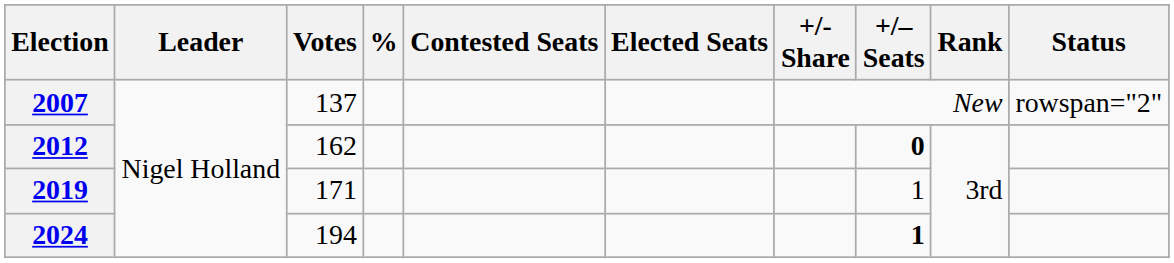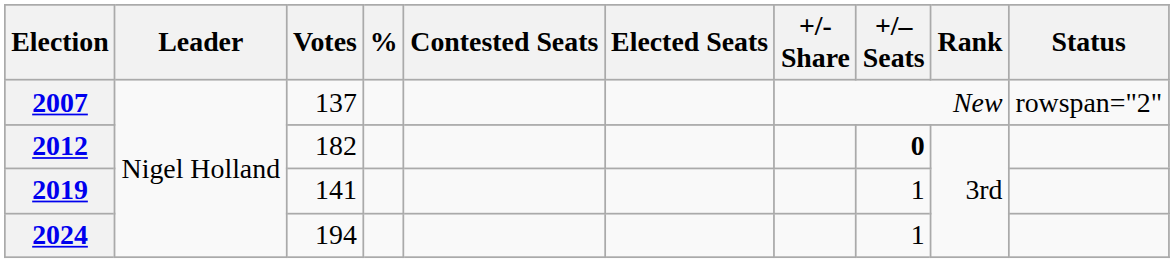(336, 146) 162 -> (336, 146) 182
(336, 190) 171 -> (336, 190) 141
(918, 234) bold -> (918, 234) normal
